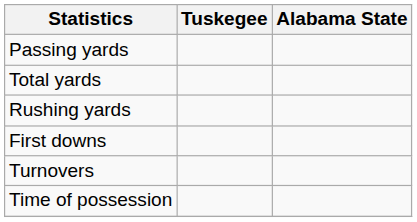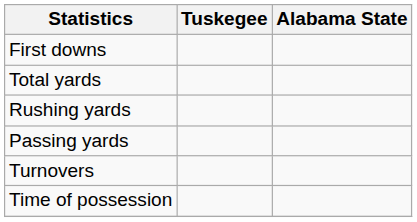rows swapped: (58, 140) <-> (69, 49)
